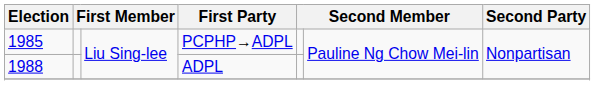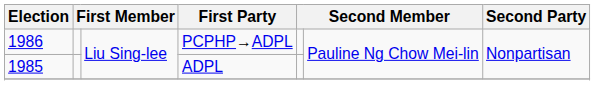(26, 41) 1985 -> (26, 41) 1986
(26, 66) 1988 -> (26, 66) 1985
